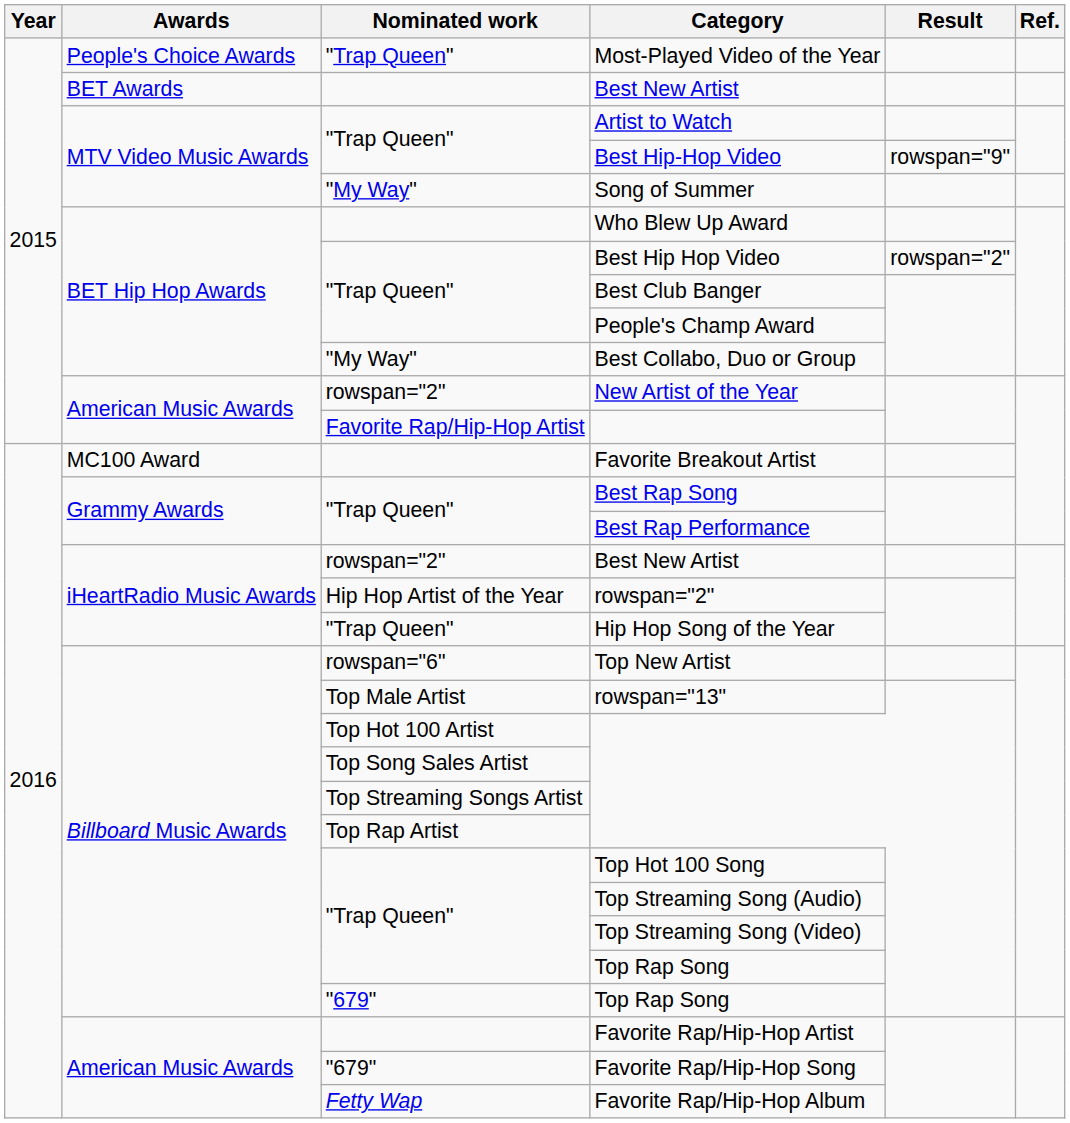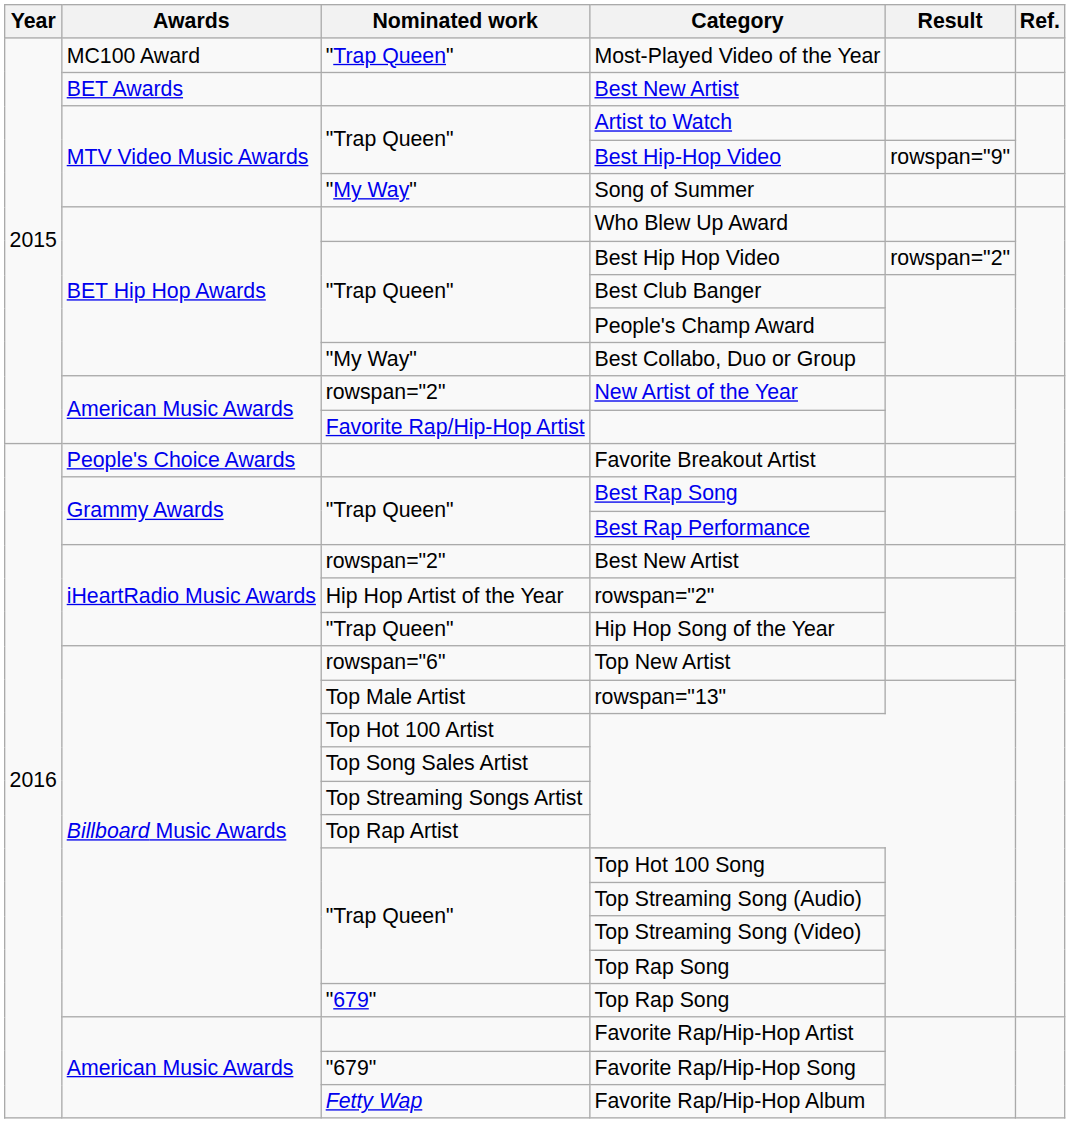(181, 55) People's Choice Awards -> (133, 55) MC100 Award
(133, 460) MC100 Award -> (181, 460) People's Choice Awards
